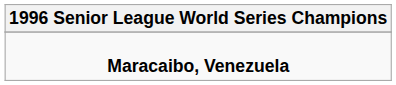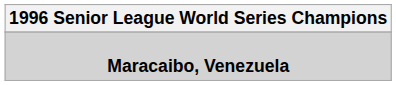(198, 66) no background -> (198, 66) lightgrey background
